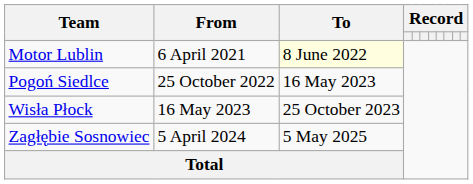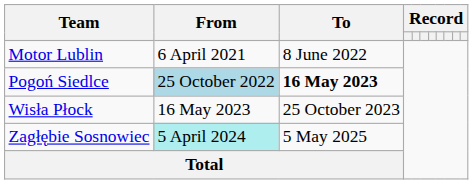(325, 54) lightyellow background -> (325, 54) no background
(216, 81) no background -> (216, 81) lightblue background
(329, 81) normal -> (330, 81) bold
(202, 137) no background -> (202, 137) paleturquoise background
